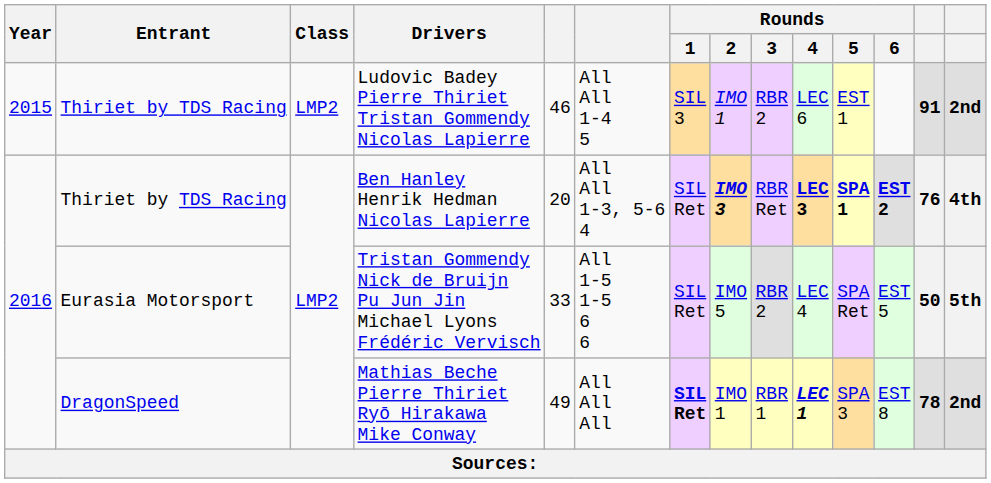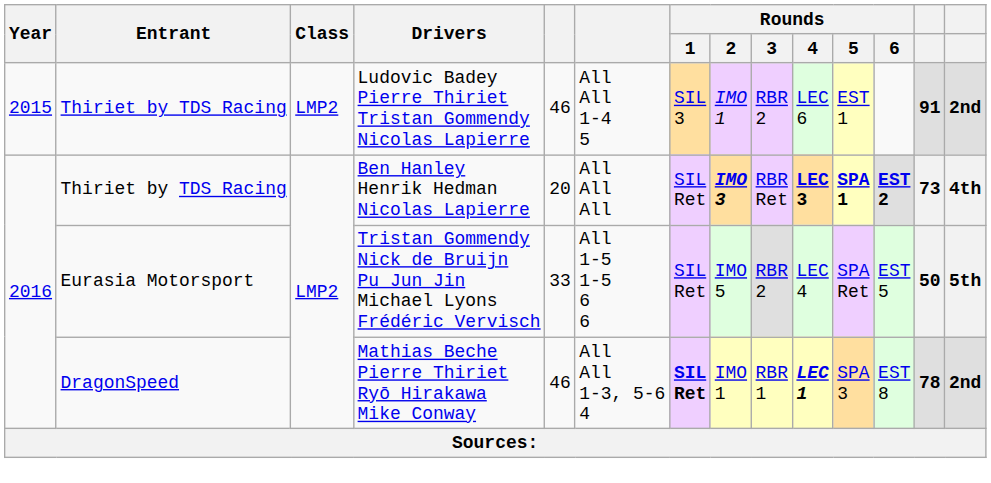(622, 200) All All 1-3, 5-6 4 -> (595, 190) All All All
(930, 200) 76 -> (930, 190) 73
(560, 404) 49 -> (560, 383) 46
(595, 404) All All All -> (622, 383) All All 1-3, 5-6 4
